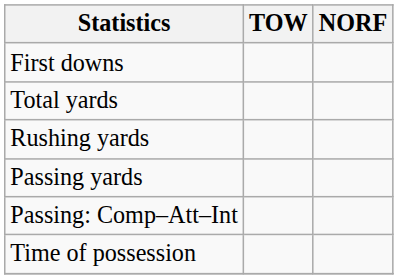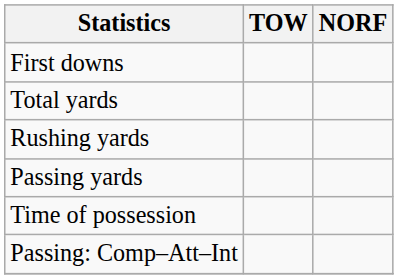rows swapped: (124, 215) <-> (103, 253)
